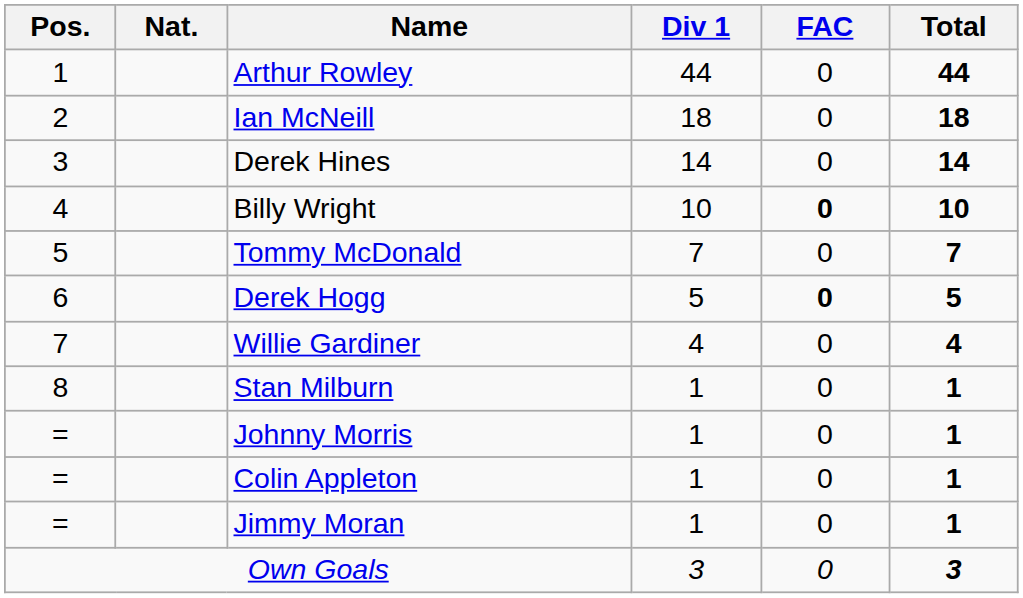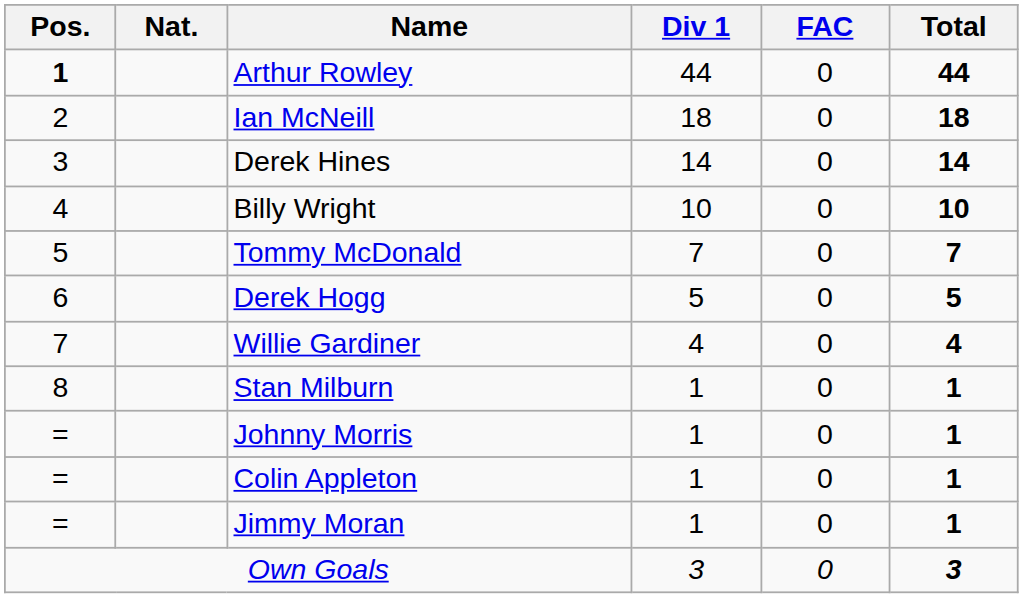(60, 72) normal -> (60, 72) bold
(825, 207) bold -> (825, 207) normal
(825, 298) bold -> (825, 298) normal
